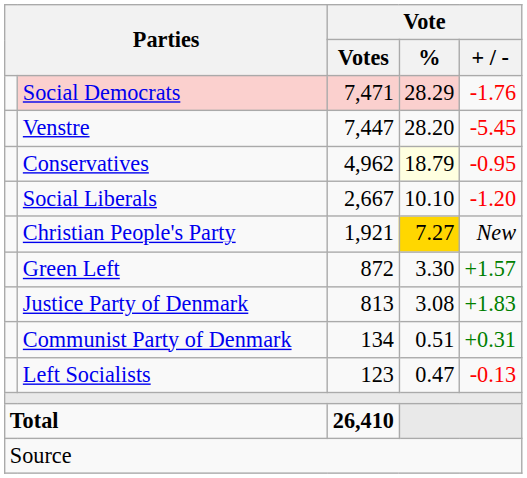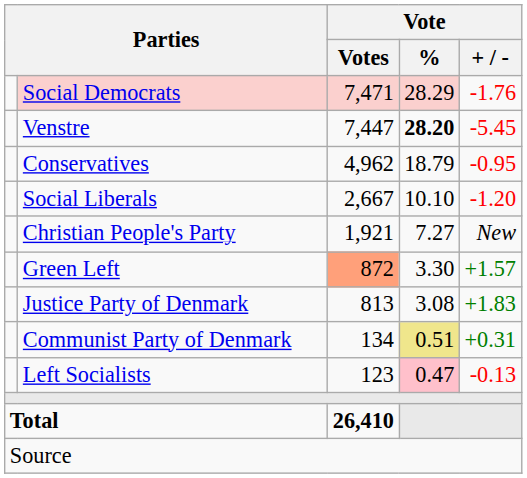(429, 127) normal -> (429, 127) bold
(429, 163) lightyellow background -> (429, 163) no background
(435, 233) gold background -> (435, 233) no background
(377, 269) no background -> (377, 269) lightsalmon background
(435, 339) no background -> (435, 339) khaki background
(435, 374) no background -> (435, 374) pink background
